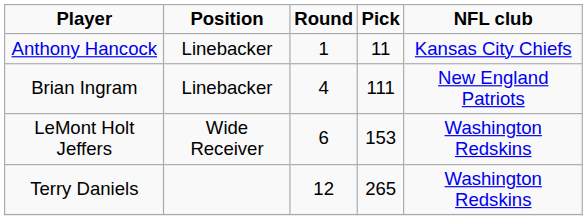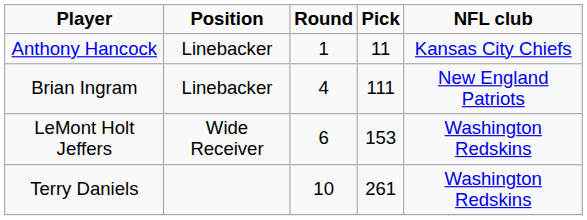(324, 189) 12 -> (324, 189) 10
(381, 189) 265 -> (381, 189) 261
